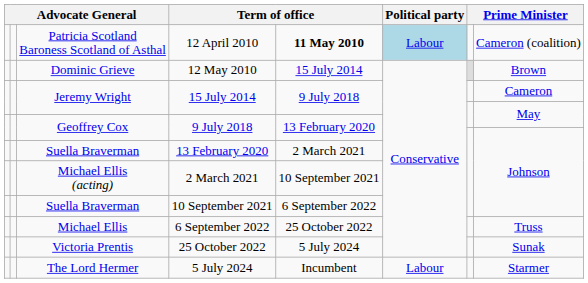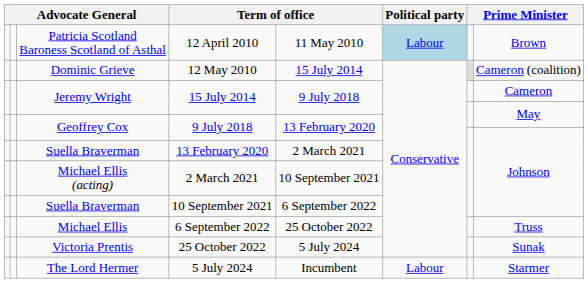(329, 42) bold -> (329, 42) normal
(528, 42) Cameron (coalition) -> (528, 42) Brown
(528, 70) Brown -> (528, 70) Cameron (coalition)
